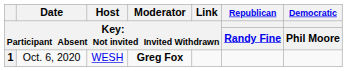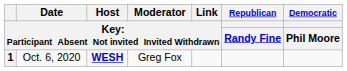(107, 58) normal -> (107, 58) bold
(160, 58) bold -> (160, 58) normal
